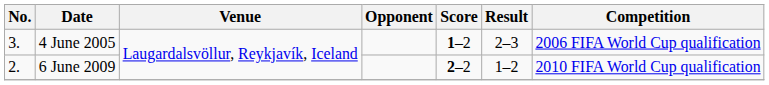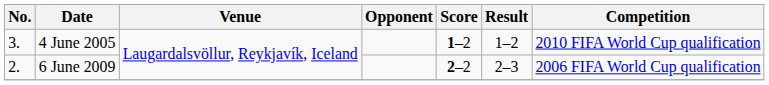(507, 42) 2–3 -> (507, 42) 1–2
(648, 42) 2006 FIFA World Cup qualification -> (648, 42) 2010 FIFA World Cup qualification
(507, 67) 1–2 -> (507, 67) 2–3
(648, 67) 2010 FIFA World Cup qualification -> (648, 67) 2006 FIFA World Cup qualification
